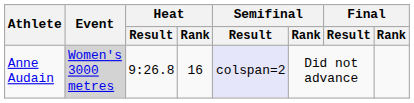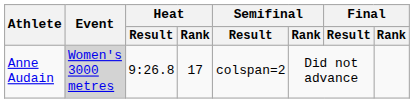(195, 71) 16 -> (195, 71) 17
(251, 71) lavender background -> (251, 71) no background
